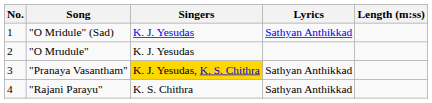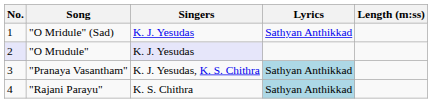(10, 51) no background -> (10, 51) lavender background
(164, 51) no background -> (164, 51) lavender background
(196, 70) gold background -> (196, 70) no background
(309, 70) no background -> (309, 70) lightblue background
(309, 89) no background -> (309, 89) lightblue background
